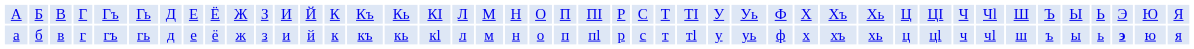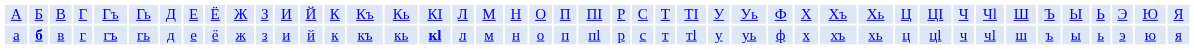(39, 34) normal -> (39, 34) bold
(435, 34) normal -> (435, 34) bold
(1122, 34) bold -> (1122, 34) normal
